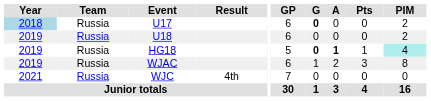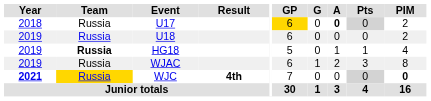(31, 23) lightblue background -> (30, 23) no background
(288, 23) no background -> (290, 23) gold background
(316, 23) bold -> (317, 23) normal
(336, 23) normal -> (337, 23) bold
(364, 23) no background -> (365, 23) lightgrey background
(93, 50) normal -> (94, 50) bold
(316, 50) bold -> (317, 50) normal
(336, 50) bold -> (337, 50) normal
(405, 50) paleturquoise background -> (405, 50) no background
(31, 76) normal -> (30, 76) bold
(93, 76) no background -> (94, 76) gold background
(232, 76) normal -> (234, 76) bold
(364, 76) no background -> (365, 76) lightgrey background
(405, 76) normal -> (405, 76) bold
